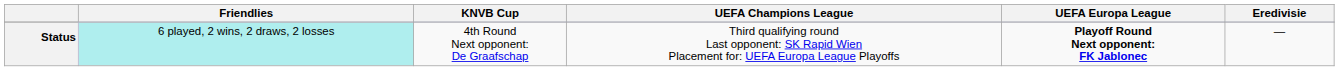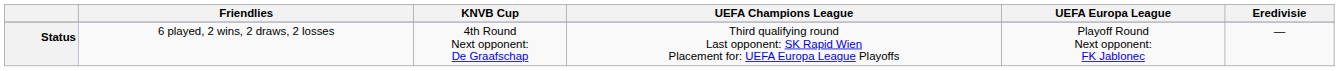(246, 31) paleturquoise background -> (246, 31) no background
(1113, 44) bold -> (1113, 44) normal
